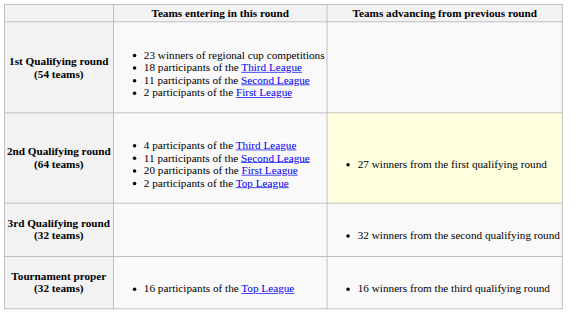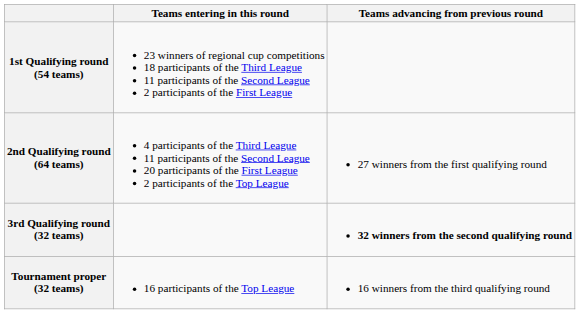(445, 164) lightyellow background -> (451, 164) no background
(445, 236) normal -> (451, 236) bold
